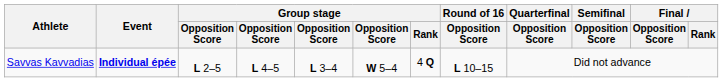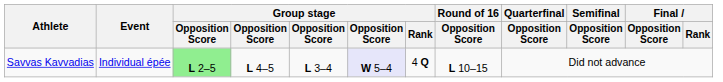(137, 63) bold -> (135, 63) normal
(207, 69) no background -> (202, 69) lightgreen background
(382, 69) no background -> (376, 69) lavender background
